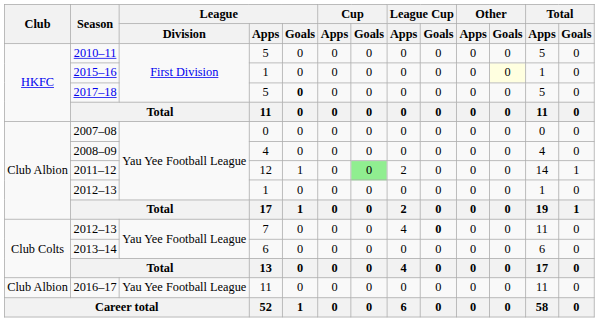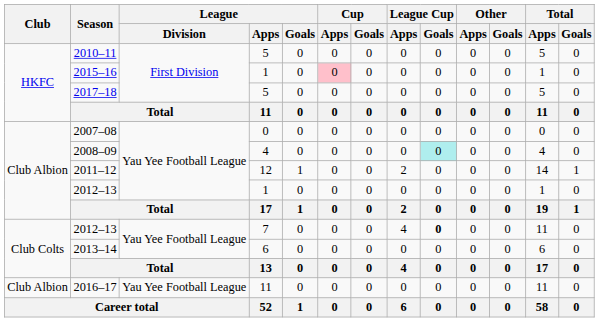(335, 72) no background -> (335, 72) pink background
(508, 72) lightyellow background -> (508, 72) no background
(300, 92) bold -> (300, 92) normal
(438, 151) no background -> (438, 151) paleturquoise background
(369, 170) lightgreen background -> (369, 170) no background
